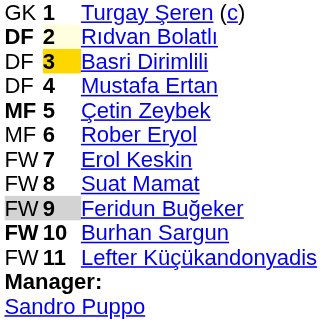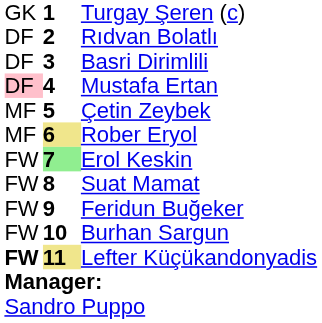(19, 37) bold -> (19, 37) normal
(49, 37) lightyellow background -> (49, 37) no background
(49, 61) gold background -> (49, 61) no background
(19, 86) no background -> (19, 86) pink background
(20, 110) bold -> (20, 110) normal
(49, 135) no background -> (49, 135) khaki background
(49, 159) no background -> (49, 159) lightgreen background
(22, 208) lightgrey background -> (22, 208) no background
(49, 208) lightgrey background -> (49, 208) no background
(22, 233) bold -> (22, 233) normal
(22, 257) normal -> (22, 257) bold
(54, 257) no background -> (54, 257) khaki background
